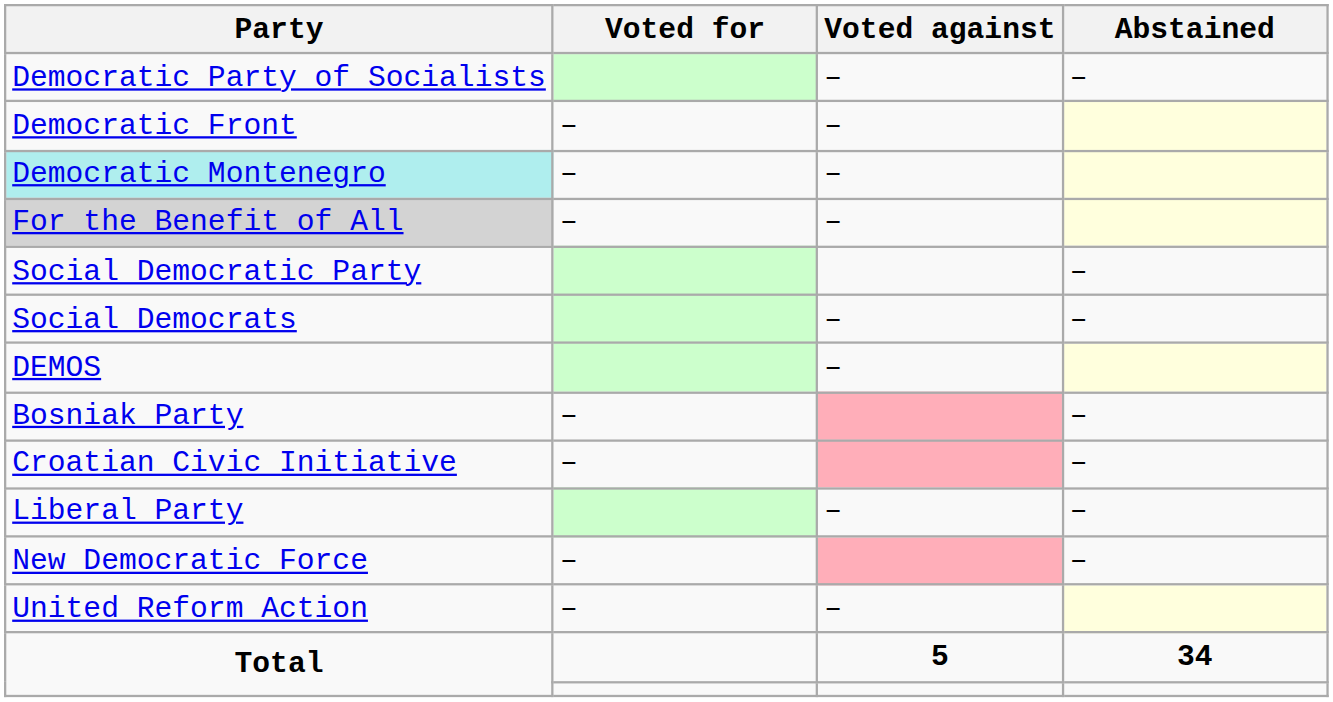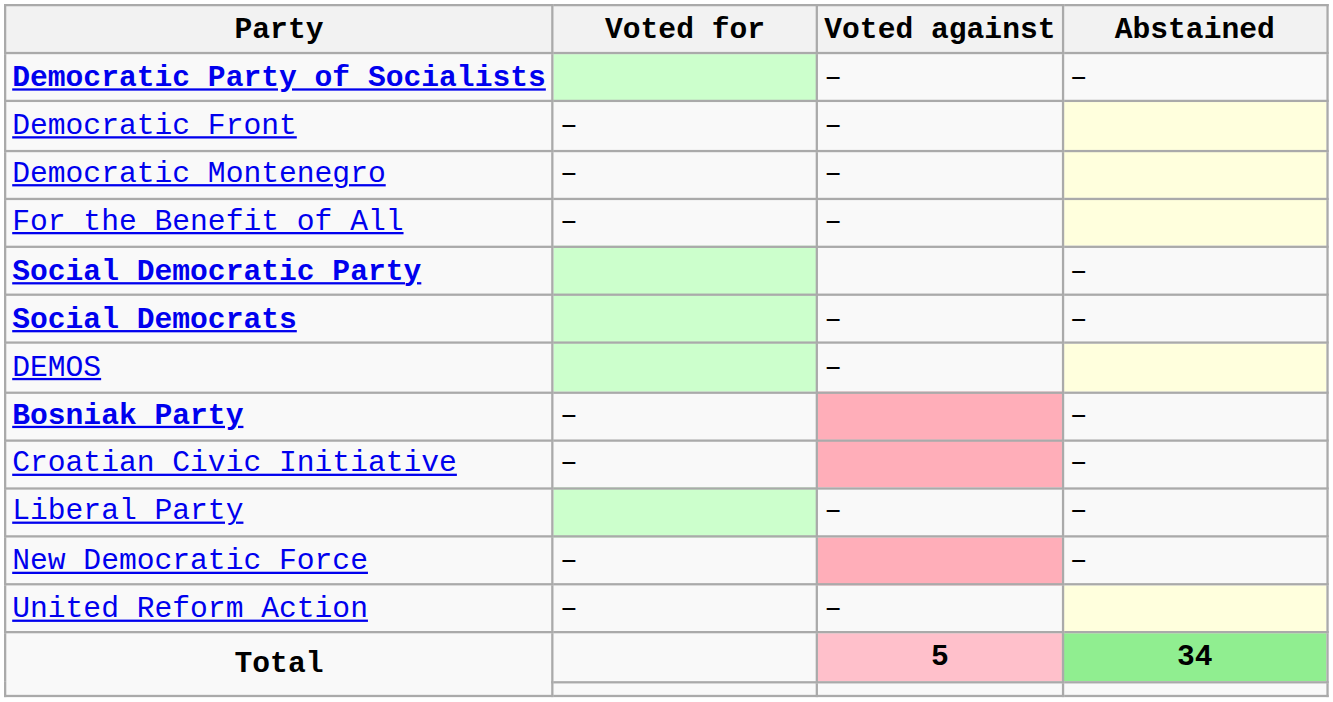(279, 78) normal -> (279, 78) bold
(199, 174) paleturquoise background -> (199, 174) no background
(208, 223) lightgrey background -> (208, 223) no background
(217, 271) normal -> (217, 271) bold
(154, 319) normal -> (154, 319) bold
(128, 416) normal -> (128, 416) bold
(940, 657) no background -> (940, 657) pink background
(1195, 657) no background -> (1195, 657) lightgreen background
